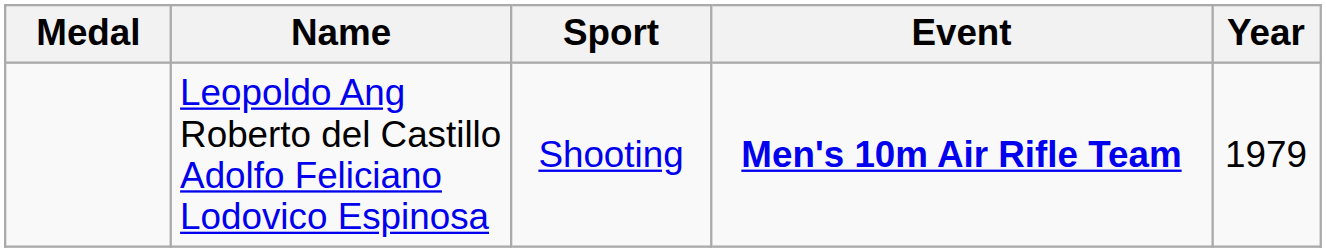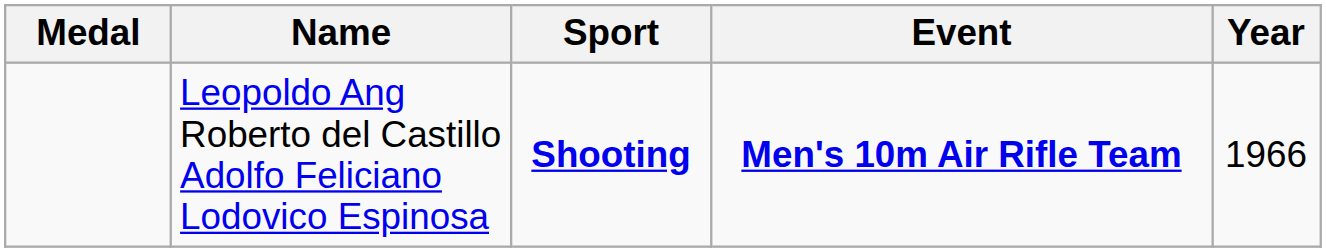(611, 154) normal -> (611, 154) bold
(1266, 154) 1979 -> (1266, 154) 1966
